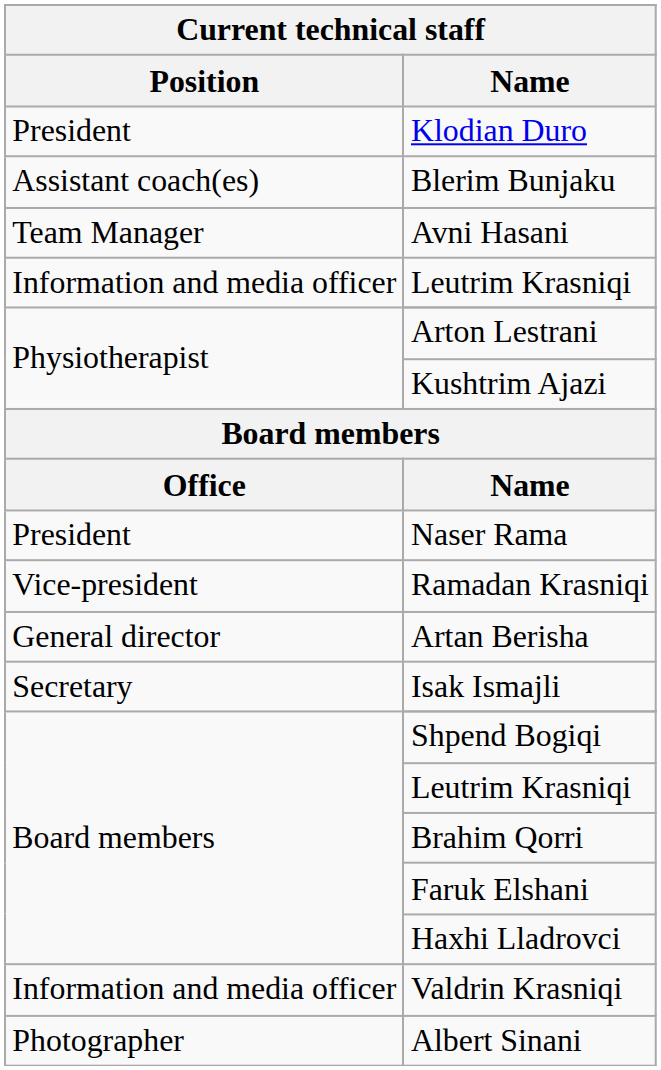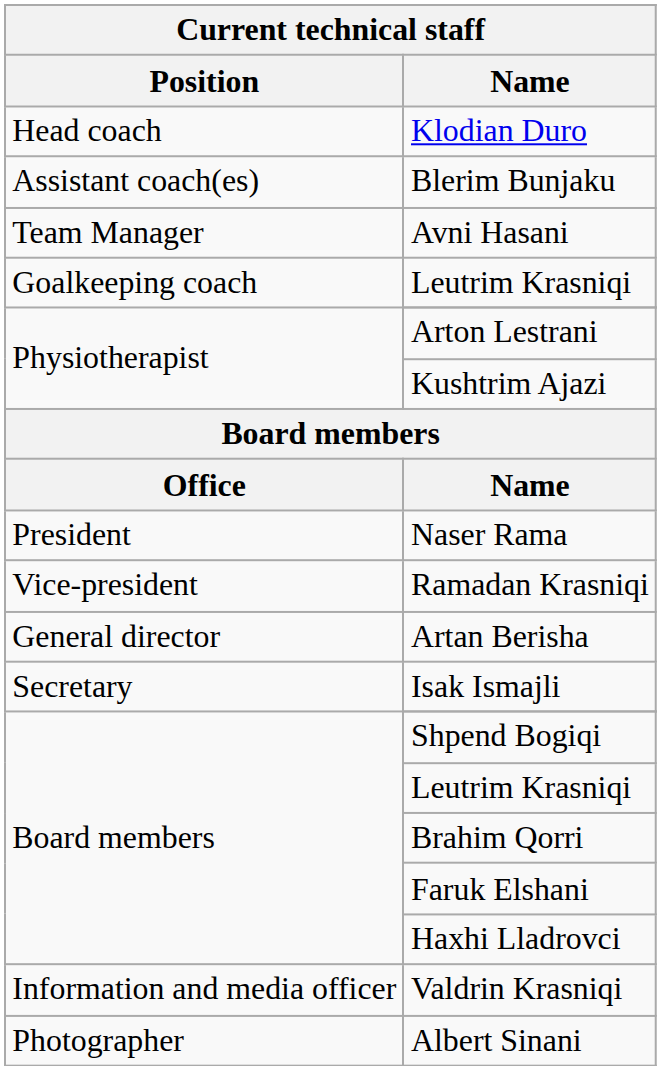(72, 130) President -> (87, 130) Head coach
(204, 282) Information and media officer -> (135, 282) Goalkeeping coach
